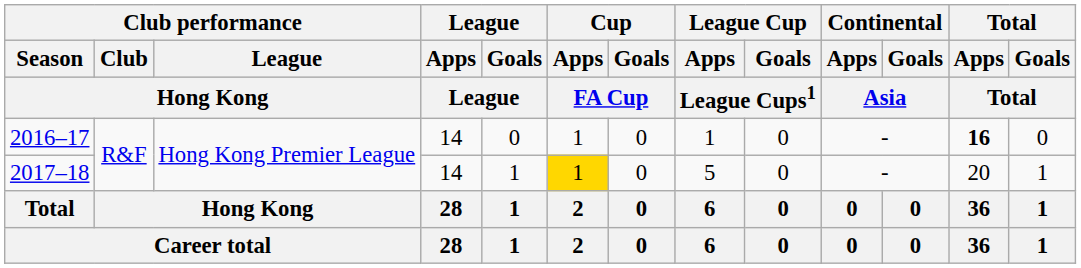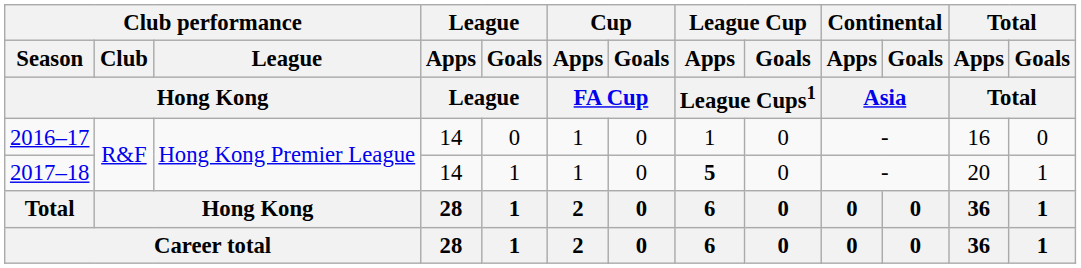(979, 136) bold -> (979, 136) normal
(578, 172) gold background -> (578, 172) no background
(710, 172) normal -> (710, 172) bold
